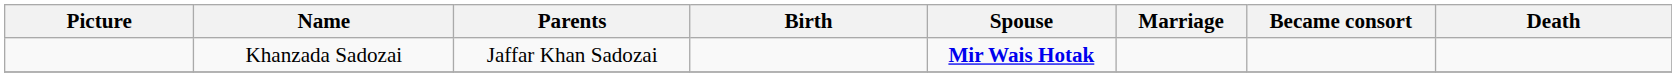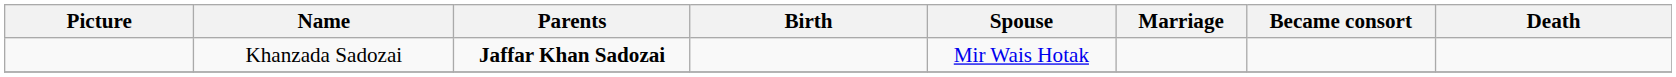(572, 54) normal -> (572, 54) bold
(1021, 54) bold -> (1021, 54) normal
